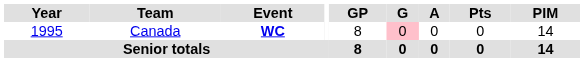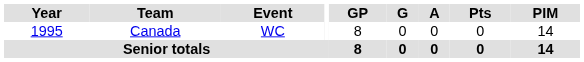(273, 31) bold -> (273, 31) normal
(403, 31) pink background -> (403, 31) no background
